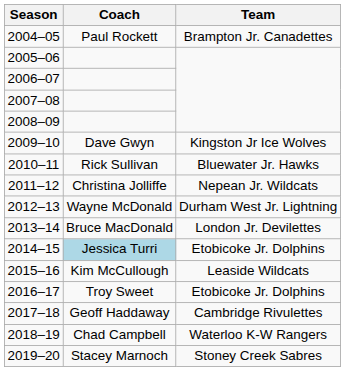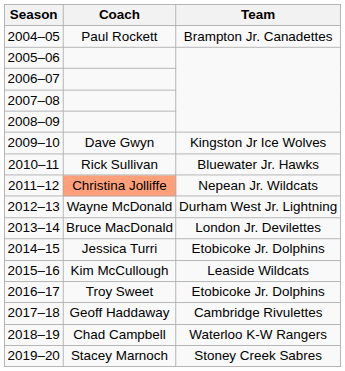(119, 185) no background -> (119, 185) lightsalmon background
(119, 249) lightblue background -> (119, 249) no background
